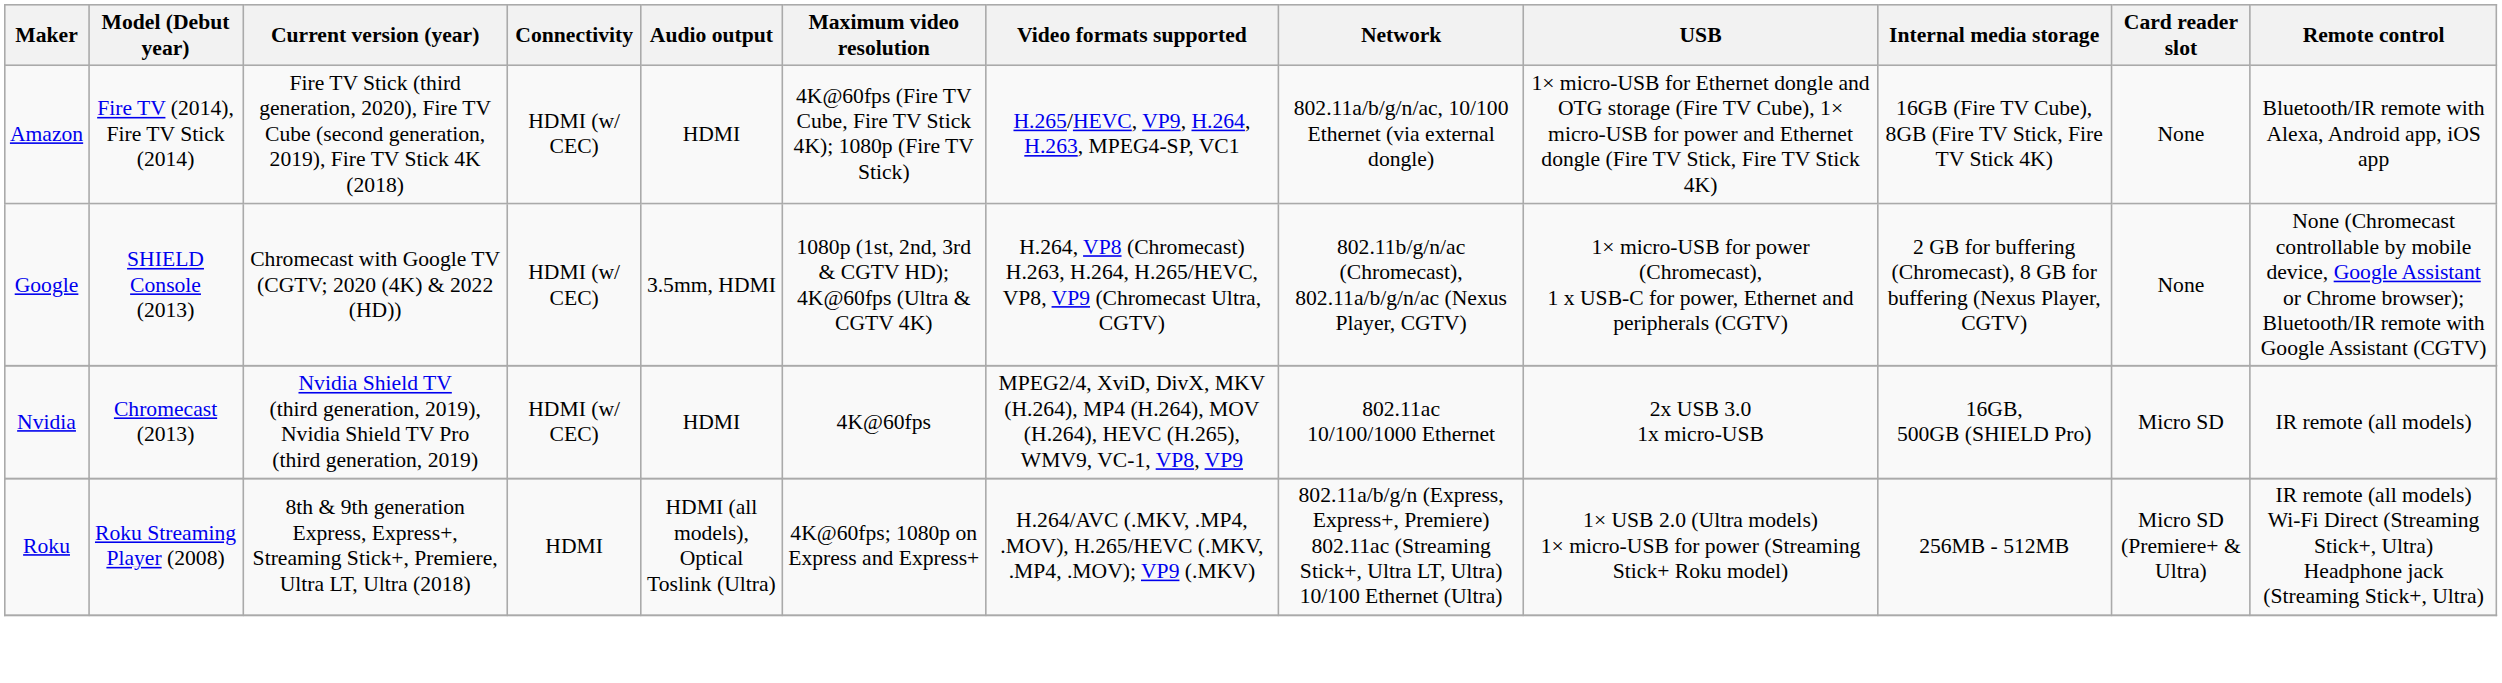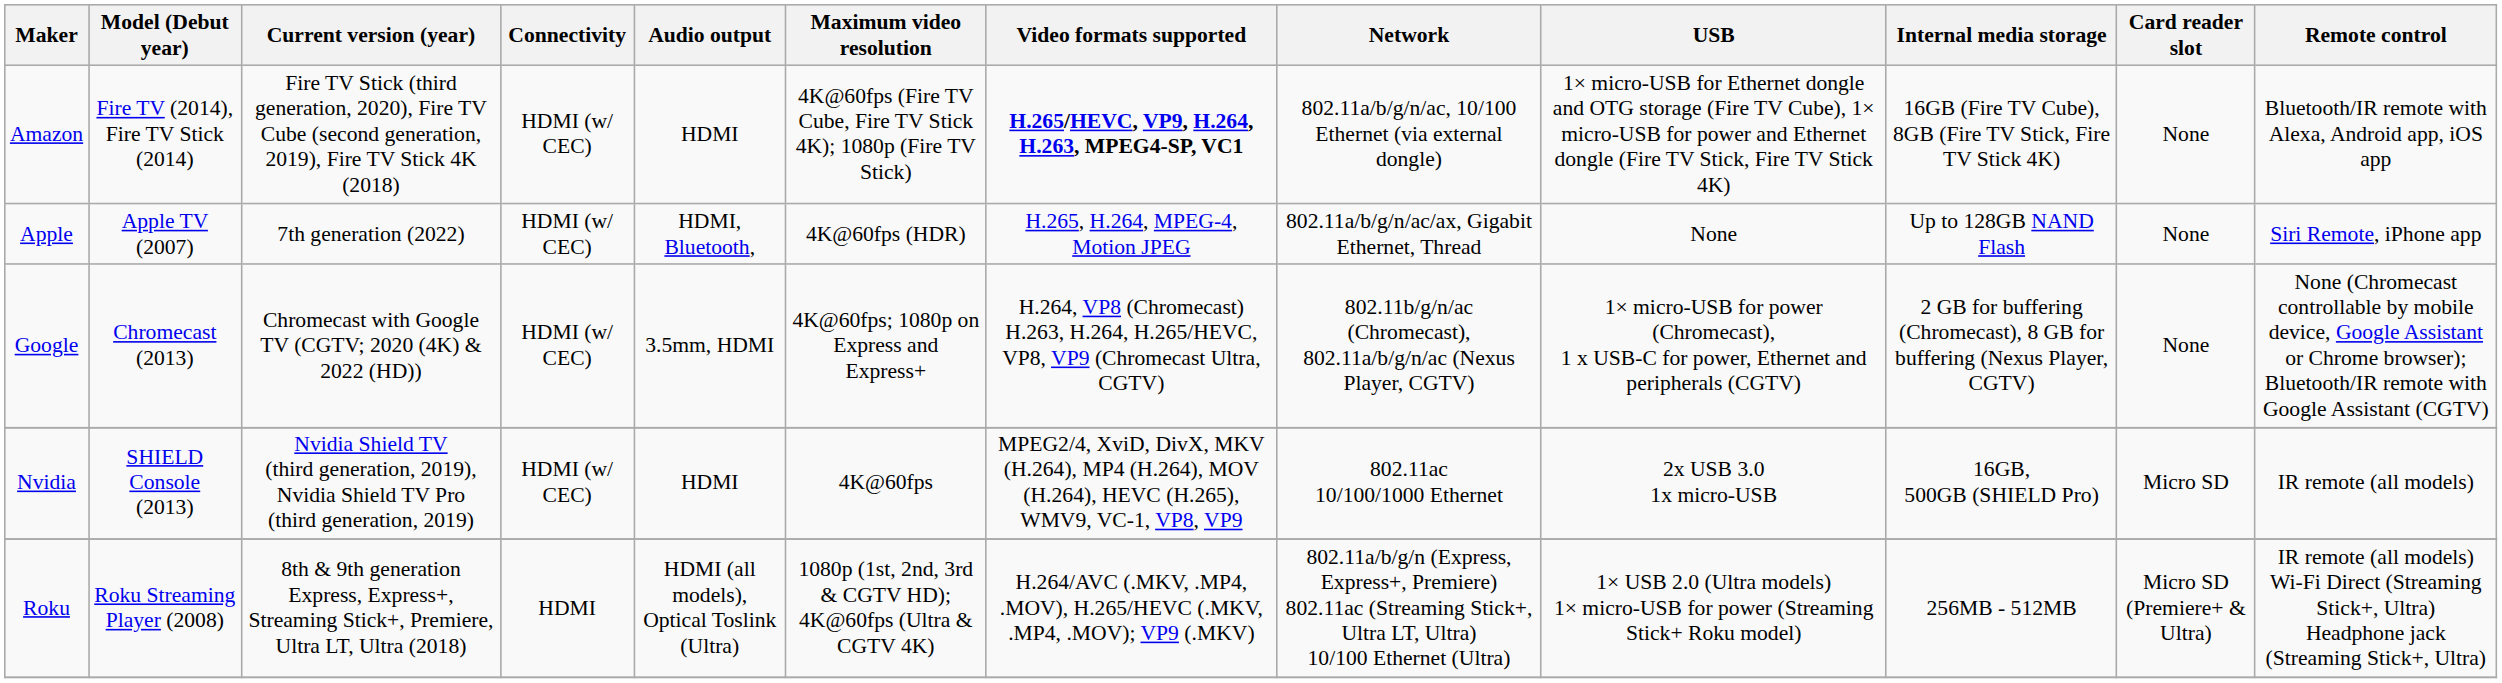(1132, 133) normal -> (1131, 133) bold
+ row: (47, 233)
(166, 284) SHIELD Console (2013) -> (165, 345) Chromecast (2013)
(884, 284) 1080p (1st, 2nd, 3rd & CGTV HD); 4K@60fps (Ultra & CGTV 4K) -> (886, 345) 4K@60fps; 1080p on Express and Express+
(166, 421) Chromecast (2013) -> (165, 482) SHIELD Console (2013)
(884, 546) 4K@60fps; 1080p on Express and Express+ -> (886, 607) 1080p (1st, 2nd, 3rd & CGTV HD); 4K@60fps (Ultra & CGTV 4K)
